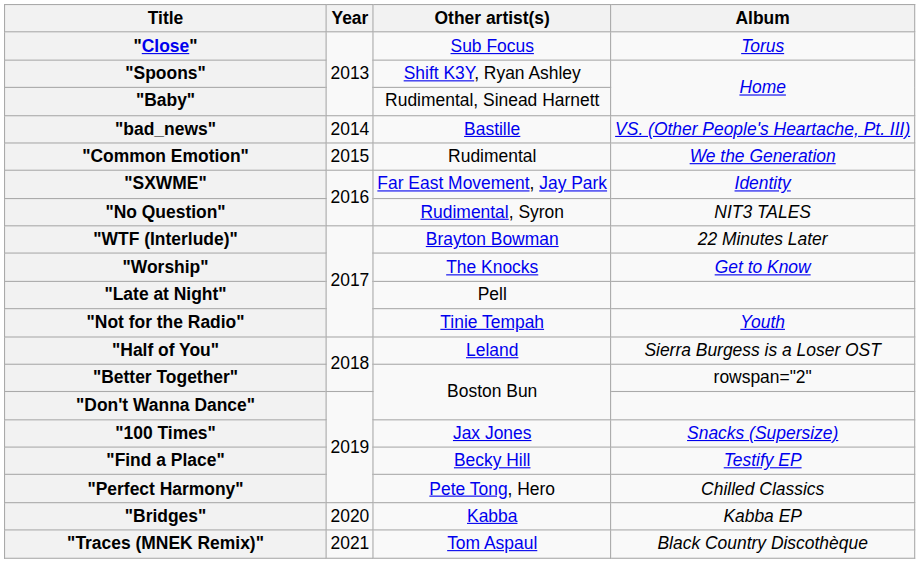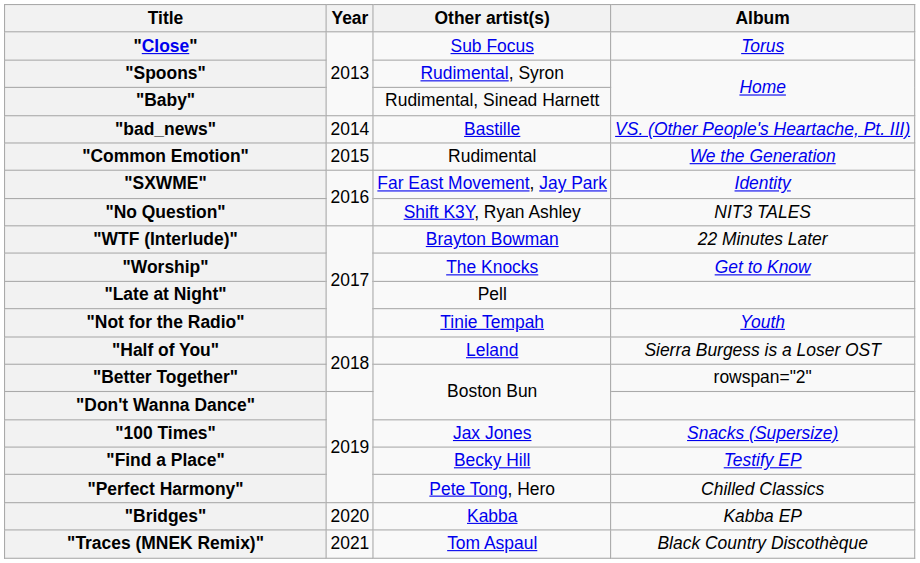(492, 73) Shift K3Y, Ryan Ashley -> (492, 73) Rudimental, Syron
(492, 211) Rudimental, Syron -> (492, 211) Shift K3Y, Ryan Ashley
